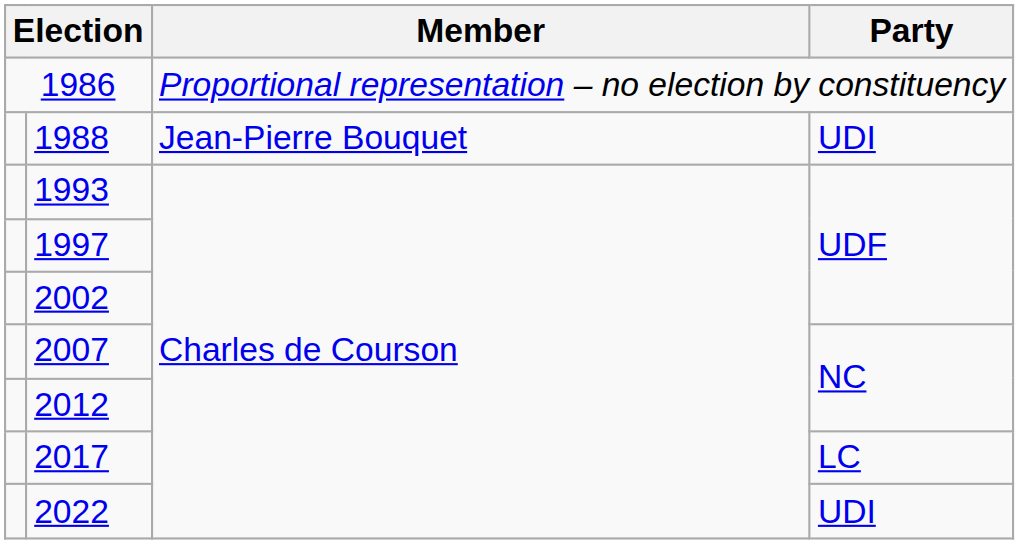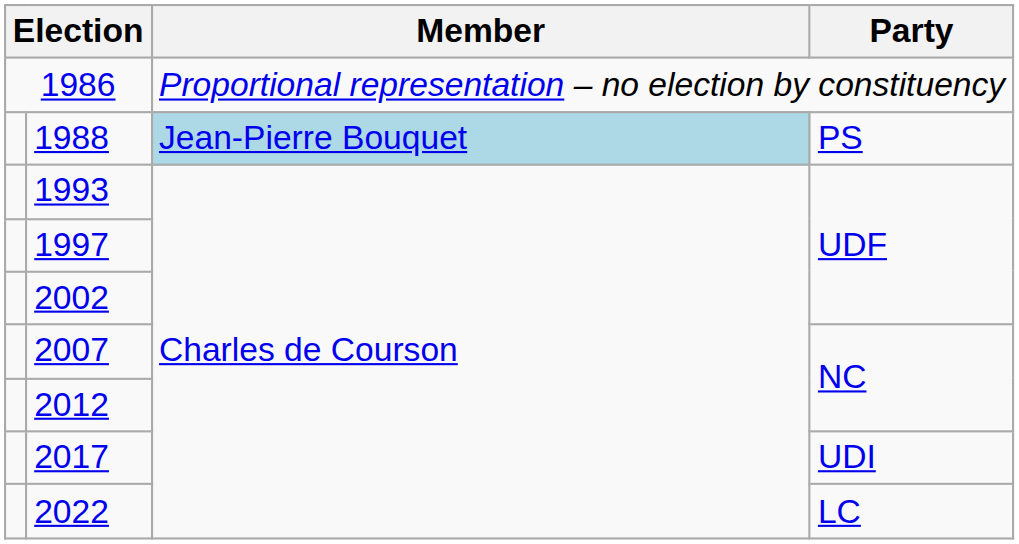(313, 137) no background -> (313, 137) lightblue background
(847, 137) UDI -> (840, 137) PS
(839, 457) LC -> (847, 457) UDI
(847, 510) UDI -> (839, 510) LC
